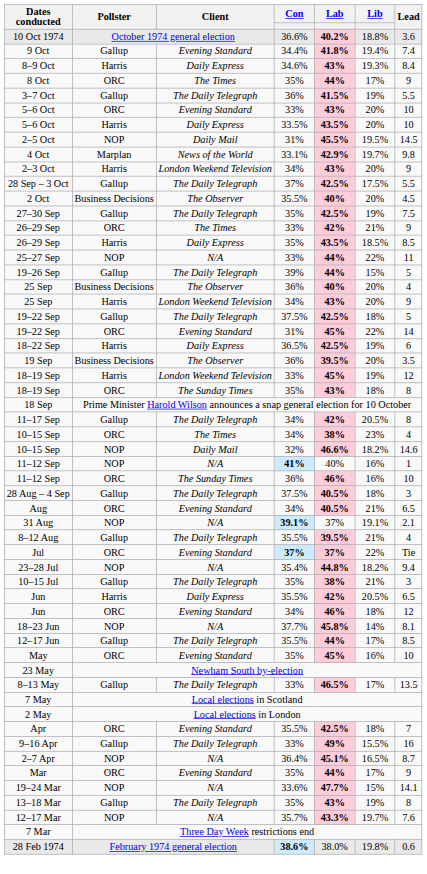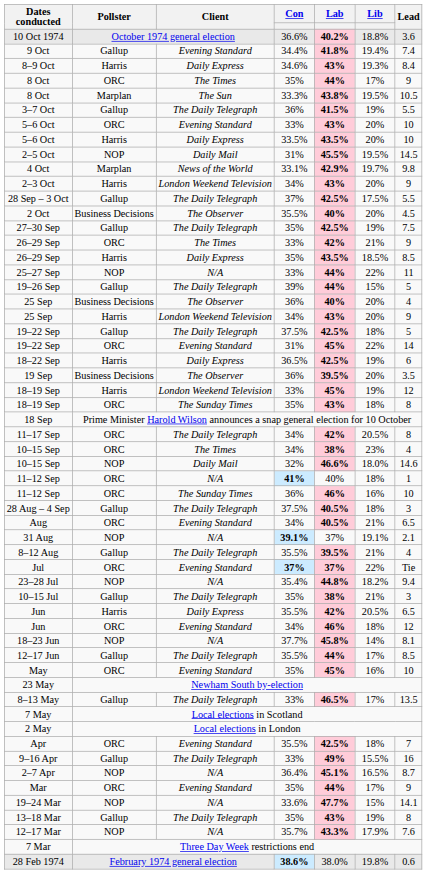+ row: (38, 96)
(114, 420) Gallup -> (114, 435) ORC
(375, 449) 18.2% -> (375, 464) 18.0%
(114, 464) NOP -> (114, 479) ORC
(375, 464) 16% -> (375, 479) 18%
(375, 818) 19.7% -> (375, 832) 17.9%
